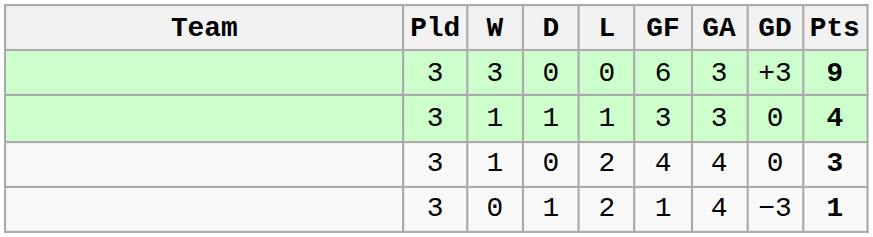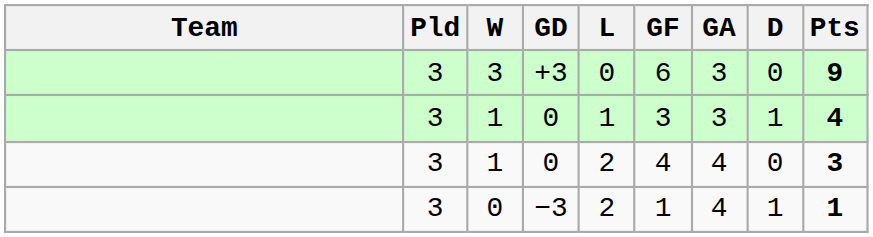columns swapped: (551, 28) <-> (775, 28)
